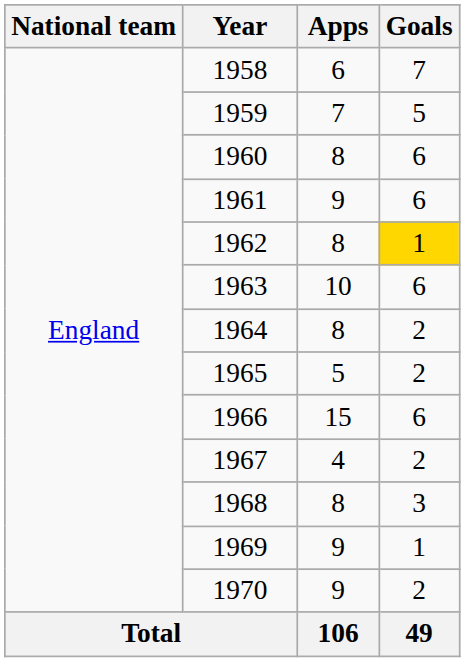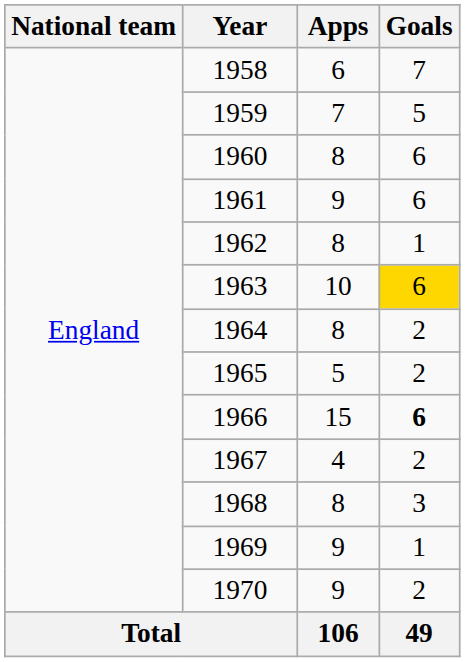(419, 243) gold background -> (419, 243) no background
(419, 286) no background -> (419, 286) gold background
(419, 416) normal -> (419, 416) bold
